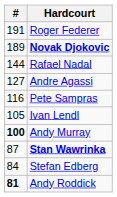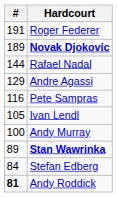(16, 81) 127 -> (16, 81) 129
(16, 132) bold -> (16, 132) normal
(13, 149) 87 -> (13, 149) 89
